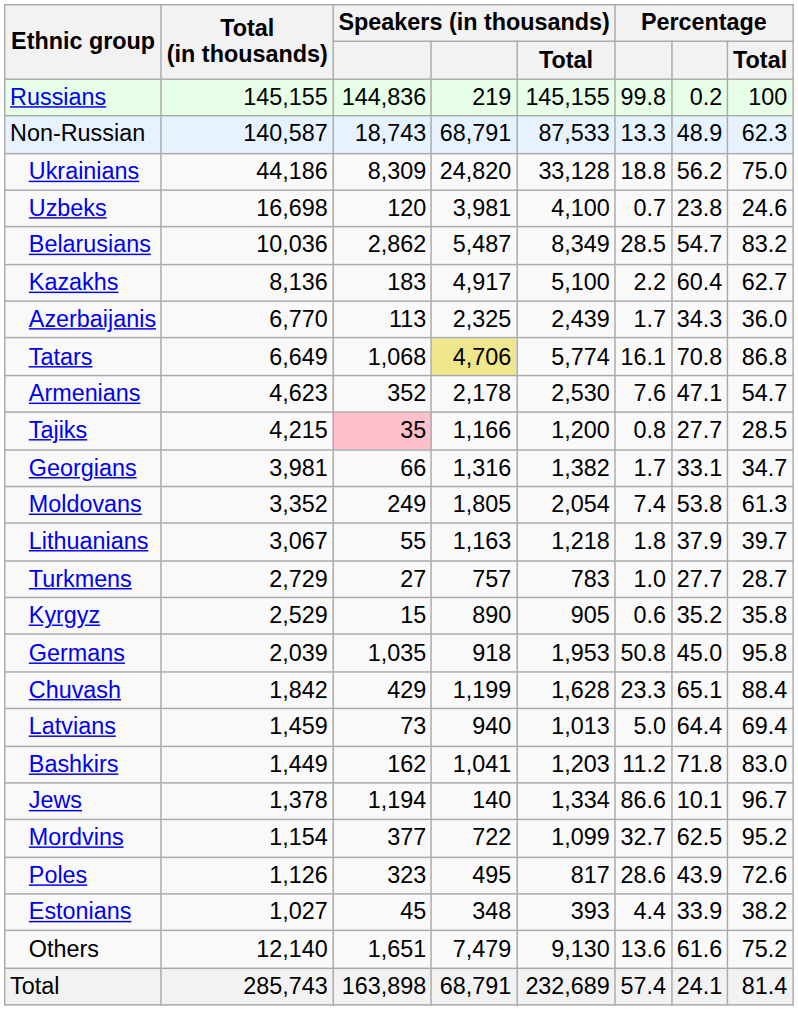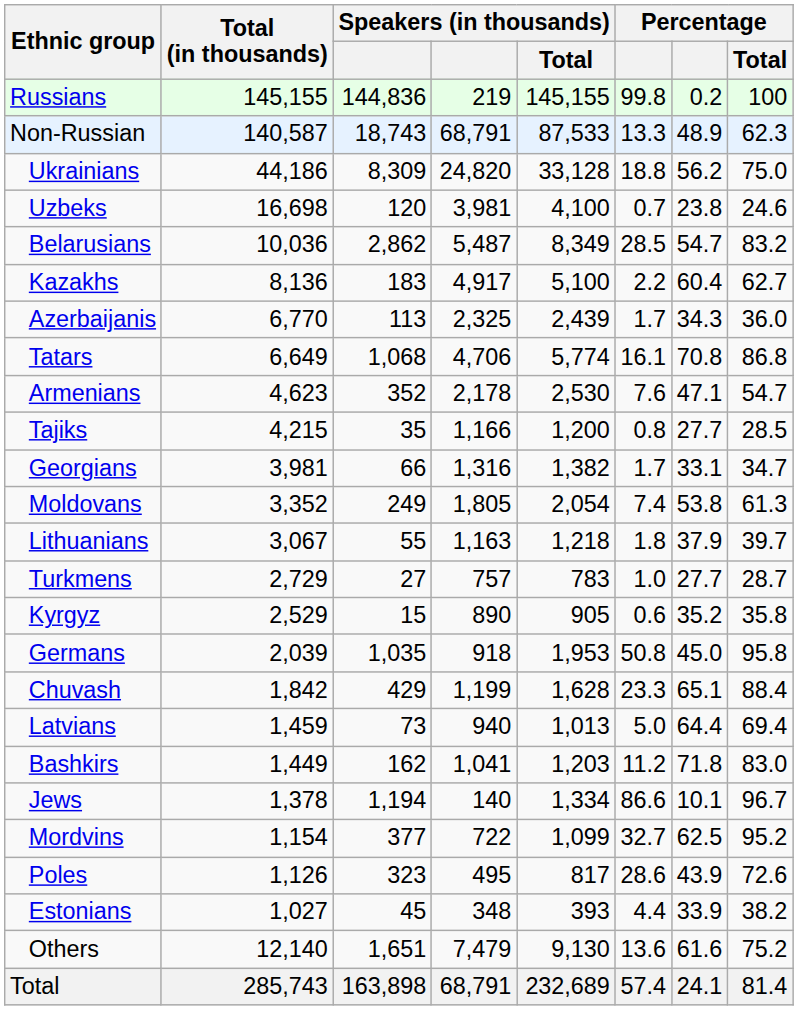(482, 356) khaki background -> (482, 356) no background
(413, 430) pink background -> (413, 430) no background
